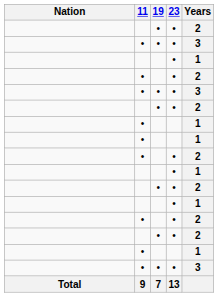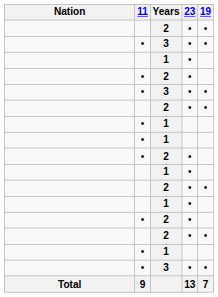columns swapped: (158, 12) <-> (198, 12)
